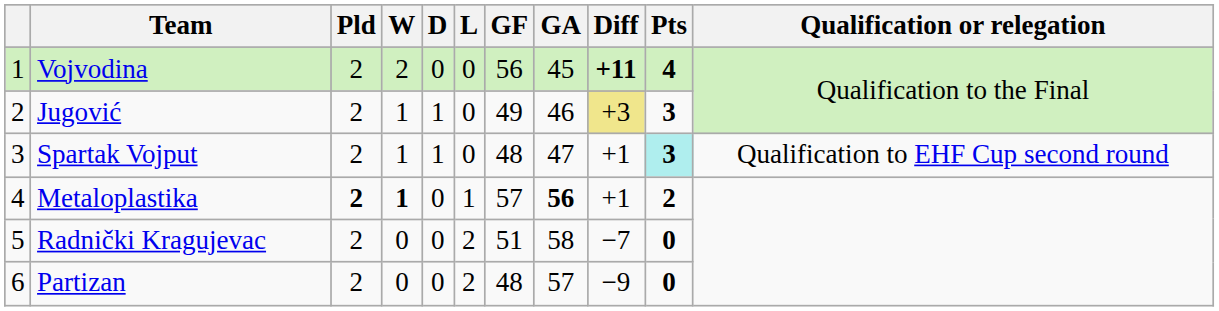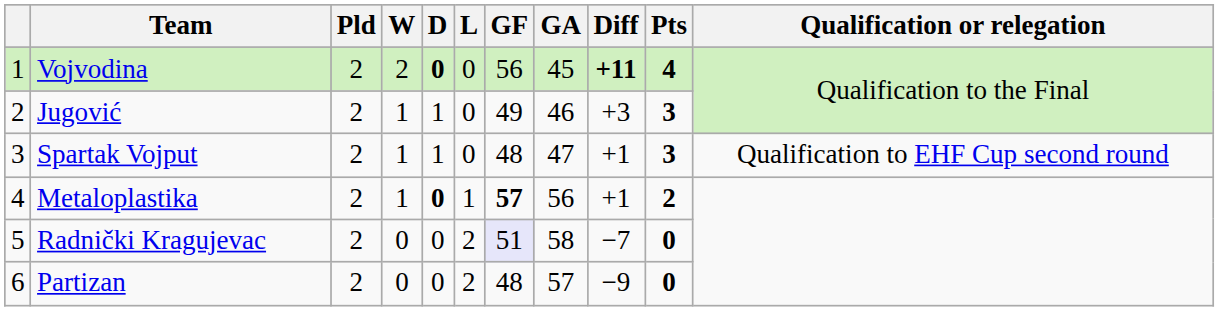(438, 68) normal -> (438, 68) bold
(616, 111) khaki background -> (616, 111) no background
(669, 154) paleturquoise background -> (669, 154) no background
(356, 197) bold -> (356, 197) normal
(402, 197) bold -> (402, 197) normal
(438, 197) normal -> (438, 197) bold
(509, 197) normal -> (509, 197) bold
(561, 197) bold -> (561, 197) normal
(509, 240) no background -> (509, 240) lavender background
